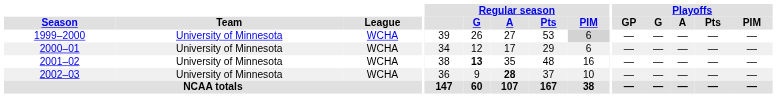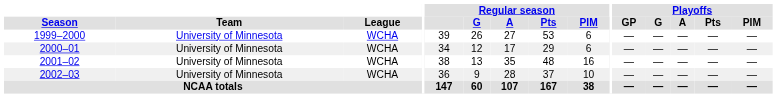(589, 36) lightgrey background -> (589, 36) no background
(477, 61) bold -> (477, 61) normal
(510, 74) bold -> (510, 74) normal
